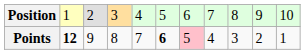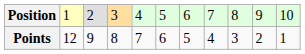(70, 37) bold -> (70, 37) normal
(163, 37) bold -> (163, 37) normal
(187, 37) pink background -> (187, 37) no background
